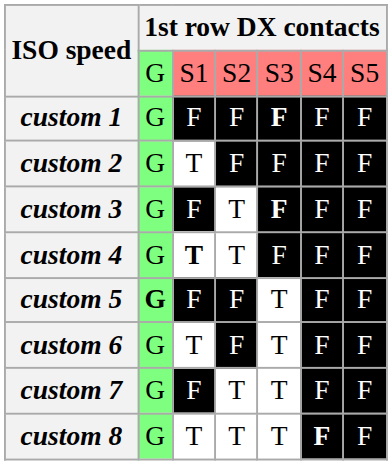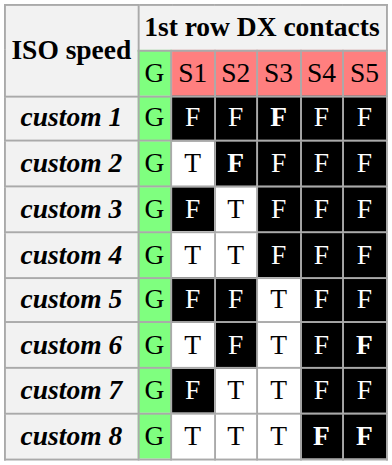(237, 163) normal -> (236, 163) bold
(279, 209) bold -> (279, 209) normal
(194, 254) bold -> (193, 254) normal
(155, 299) bold -> (155, 299) normal
(365, 345) normal -> (364, 345) bold
(365, 435) normal -> (364, 435) bold
